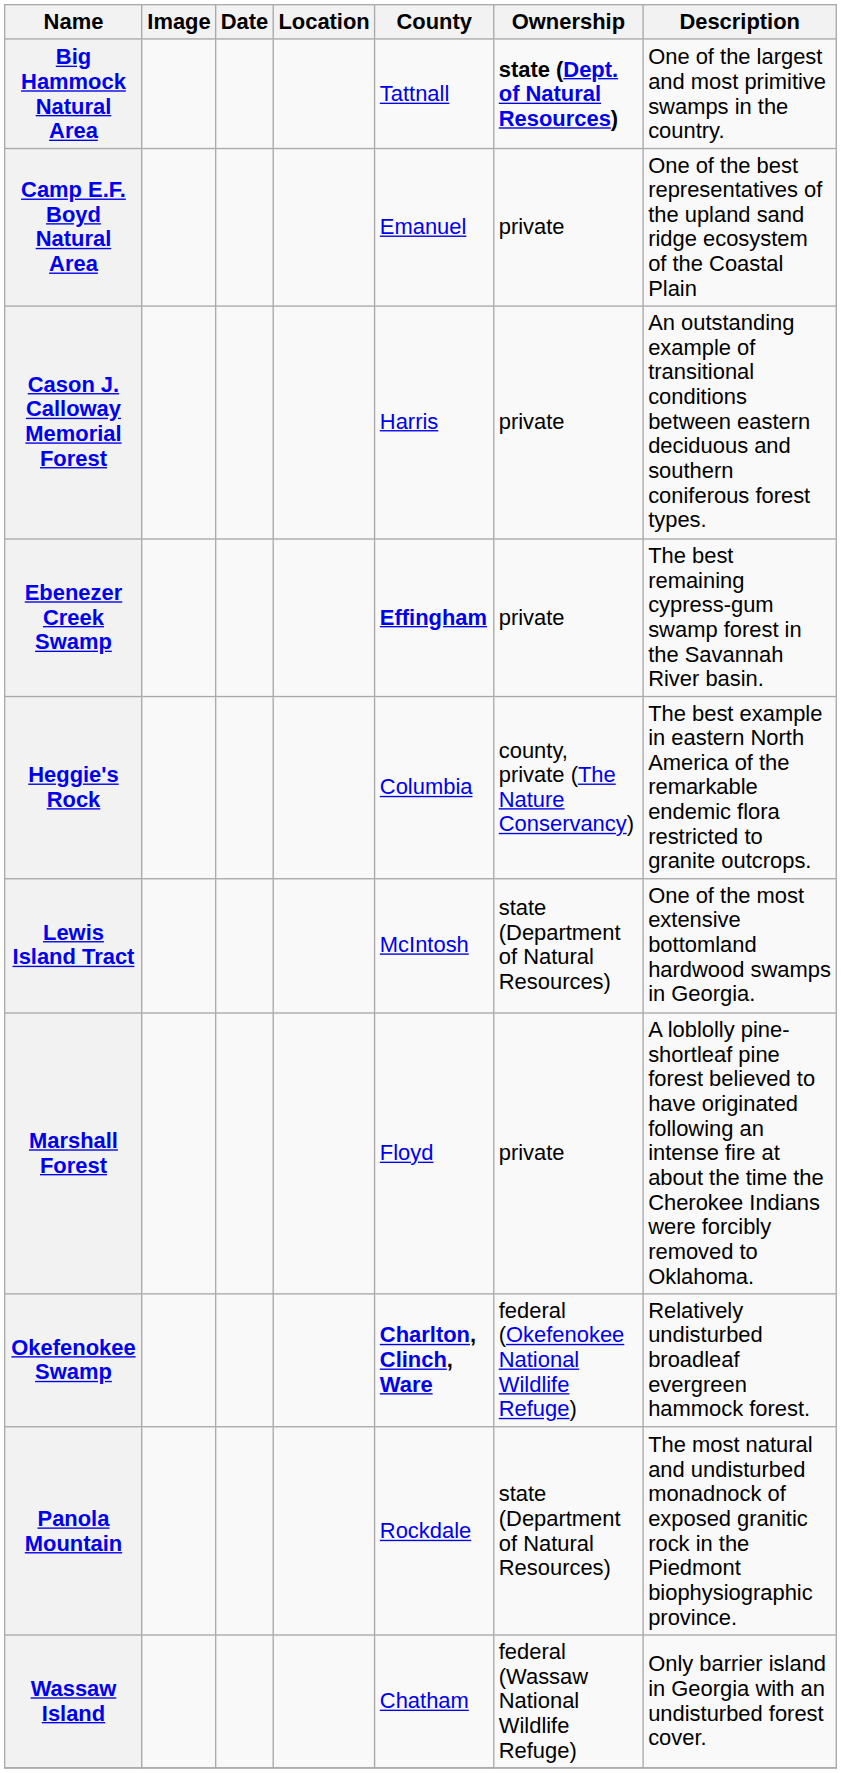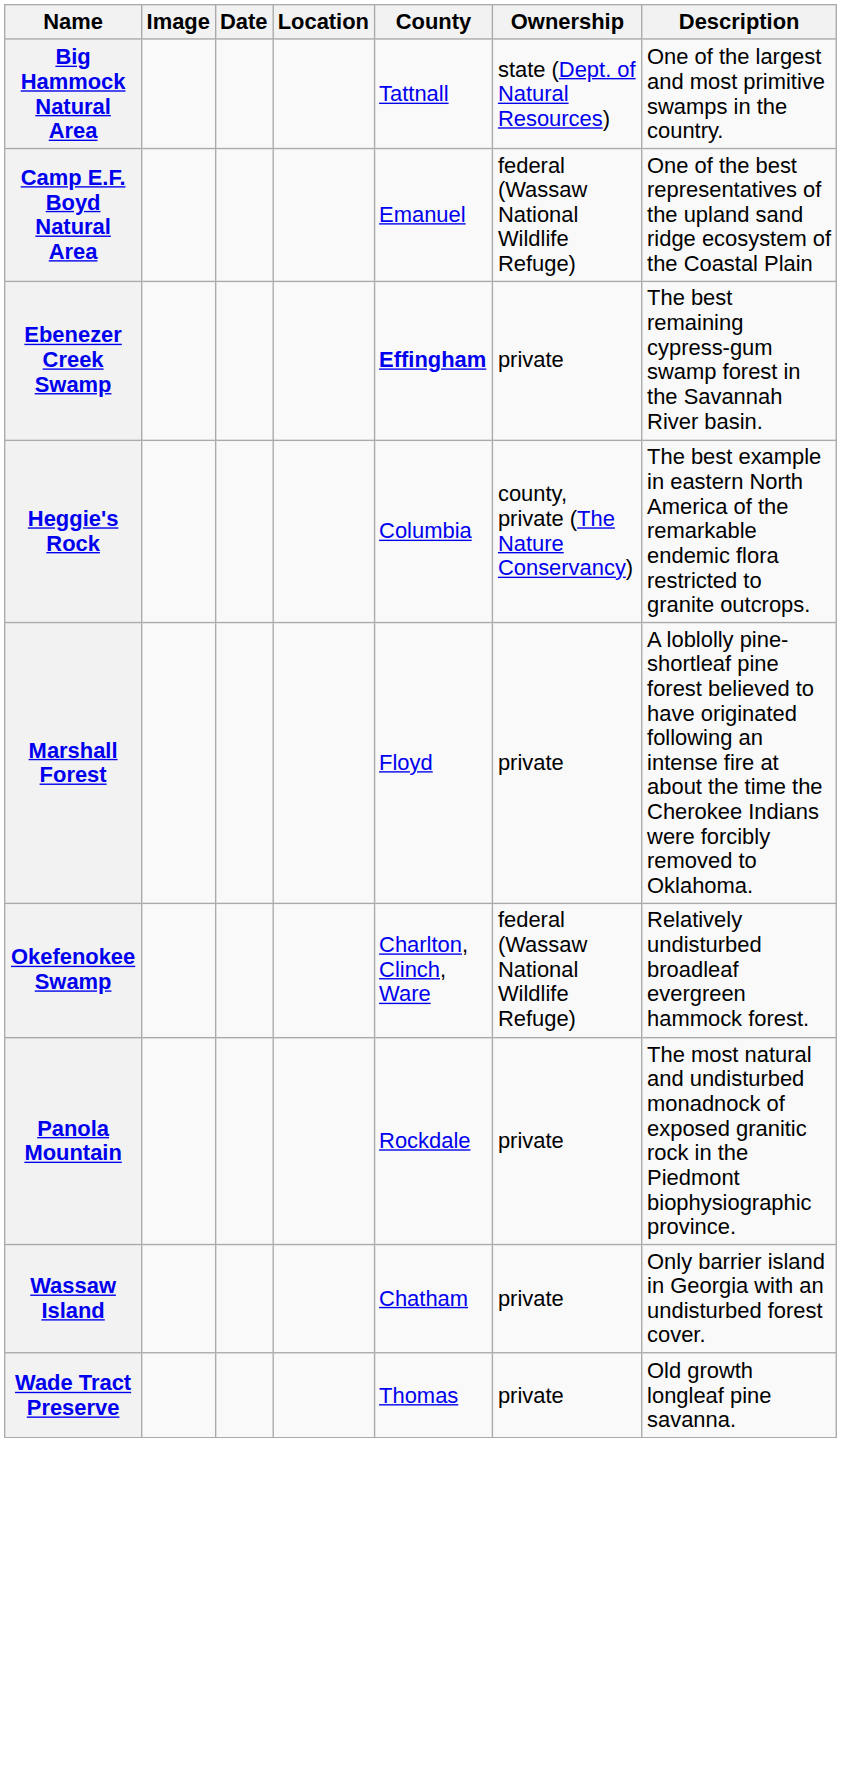(558, 93) bold -> (567, 93) normal
(532, 227) private -> (543, 214) federal (Wassaw National Wildlife Refuge)
- row: (73, 422)
- row: (73, 945)
(428, 1360) bold -> (424, 970) normal
(562, 1360) federal (Okefenokee National Wildlife Refuge) -> (543, 970) federal (Wassaw National Wildlife Refuge)
(560, 1530) state (Department of Natural Resources) -> (531, 1140) private
(543, 1701) federal (Wassaw National Wildlife Refuge) -> (531, 1298) private
+ row: (73, 1395)
